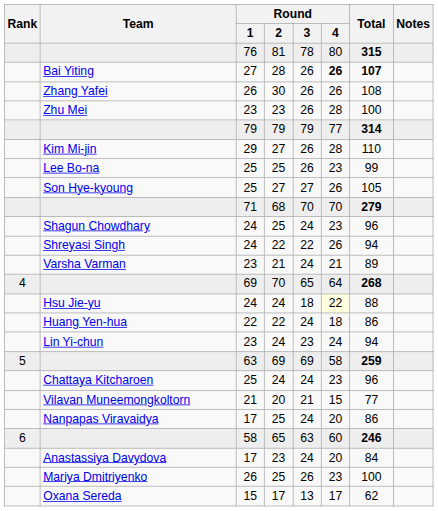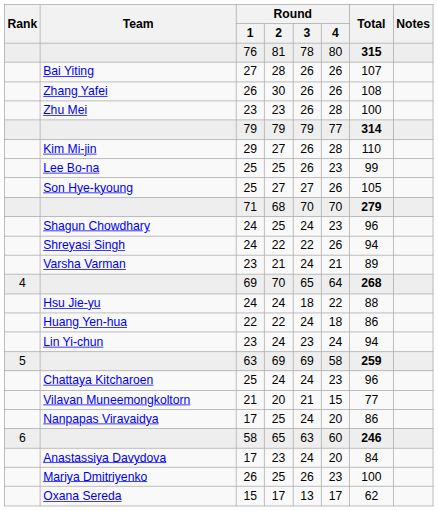(335, 71) bold -> (335, 71) normal
(371, 71) bold -> (371, 71) normal
(335, 303) lightyellow background -> (335, 303) no background
